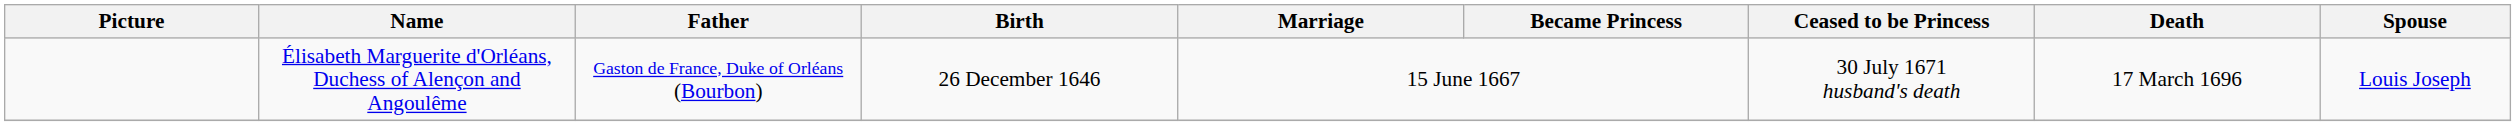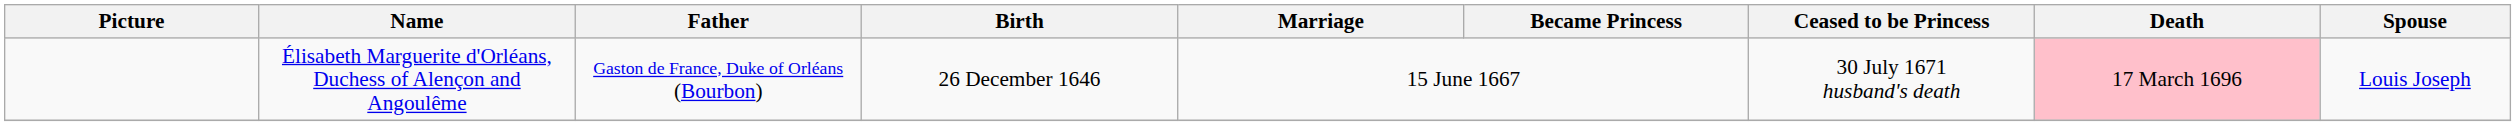(2177, 79) no background -> (2177, 79) pink background
